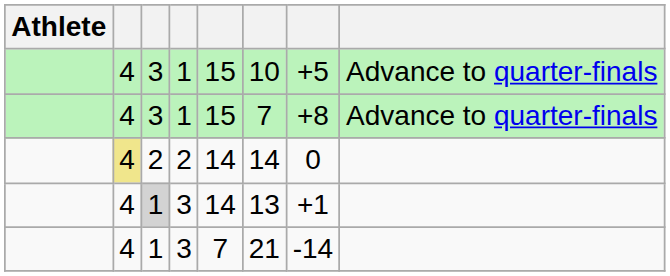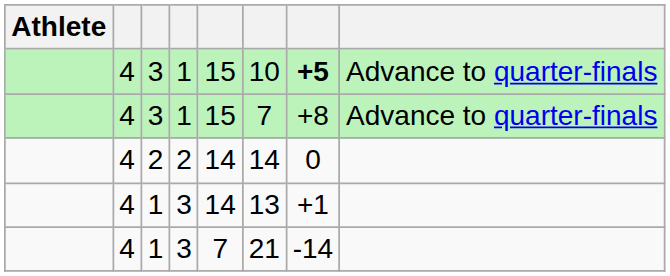(313, 71) normal -> (313, 71) bold
(127, 159) khaki background -> (127, 159) no background
(155, 204) lightgrey background -> (155, 204) no background
